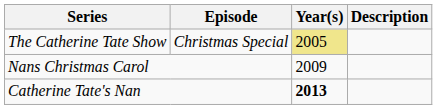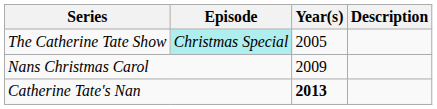(231, 41) no background -> (231, 41) paleturquoise background
(311, 41) khaki background -> (311, 41) no background
